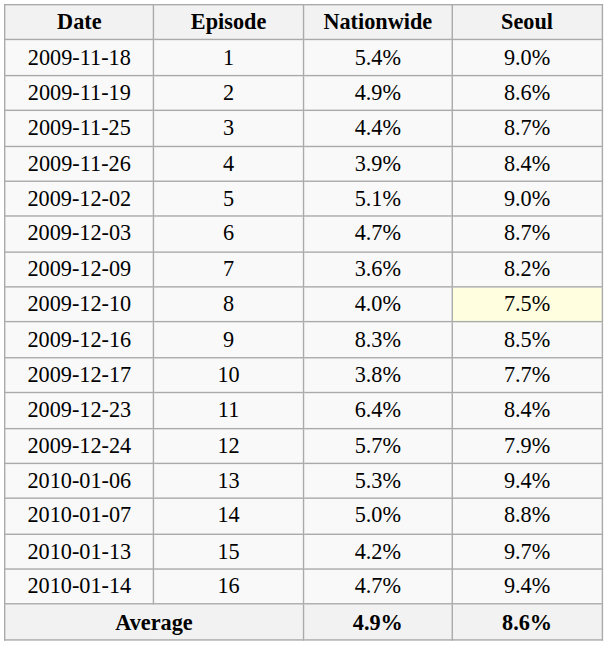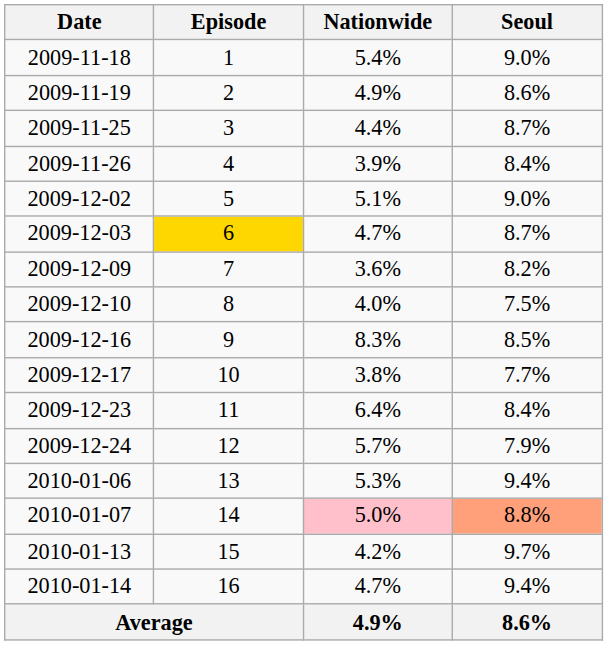(229, 233) no background -> (229, 233) gold background
(527, 304) lightyellow background -> (527, 304) no background
(378, 515) no background -> (378, 515) pink background
(527, 515) no background -> (527, 515) lightsalmon background
